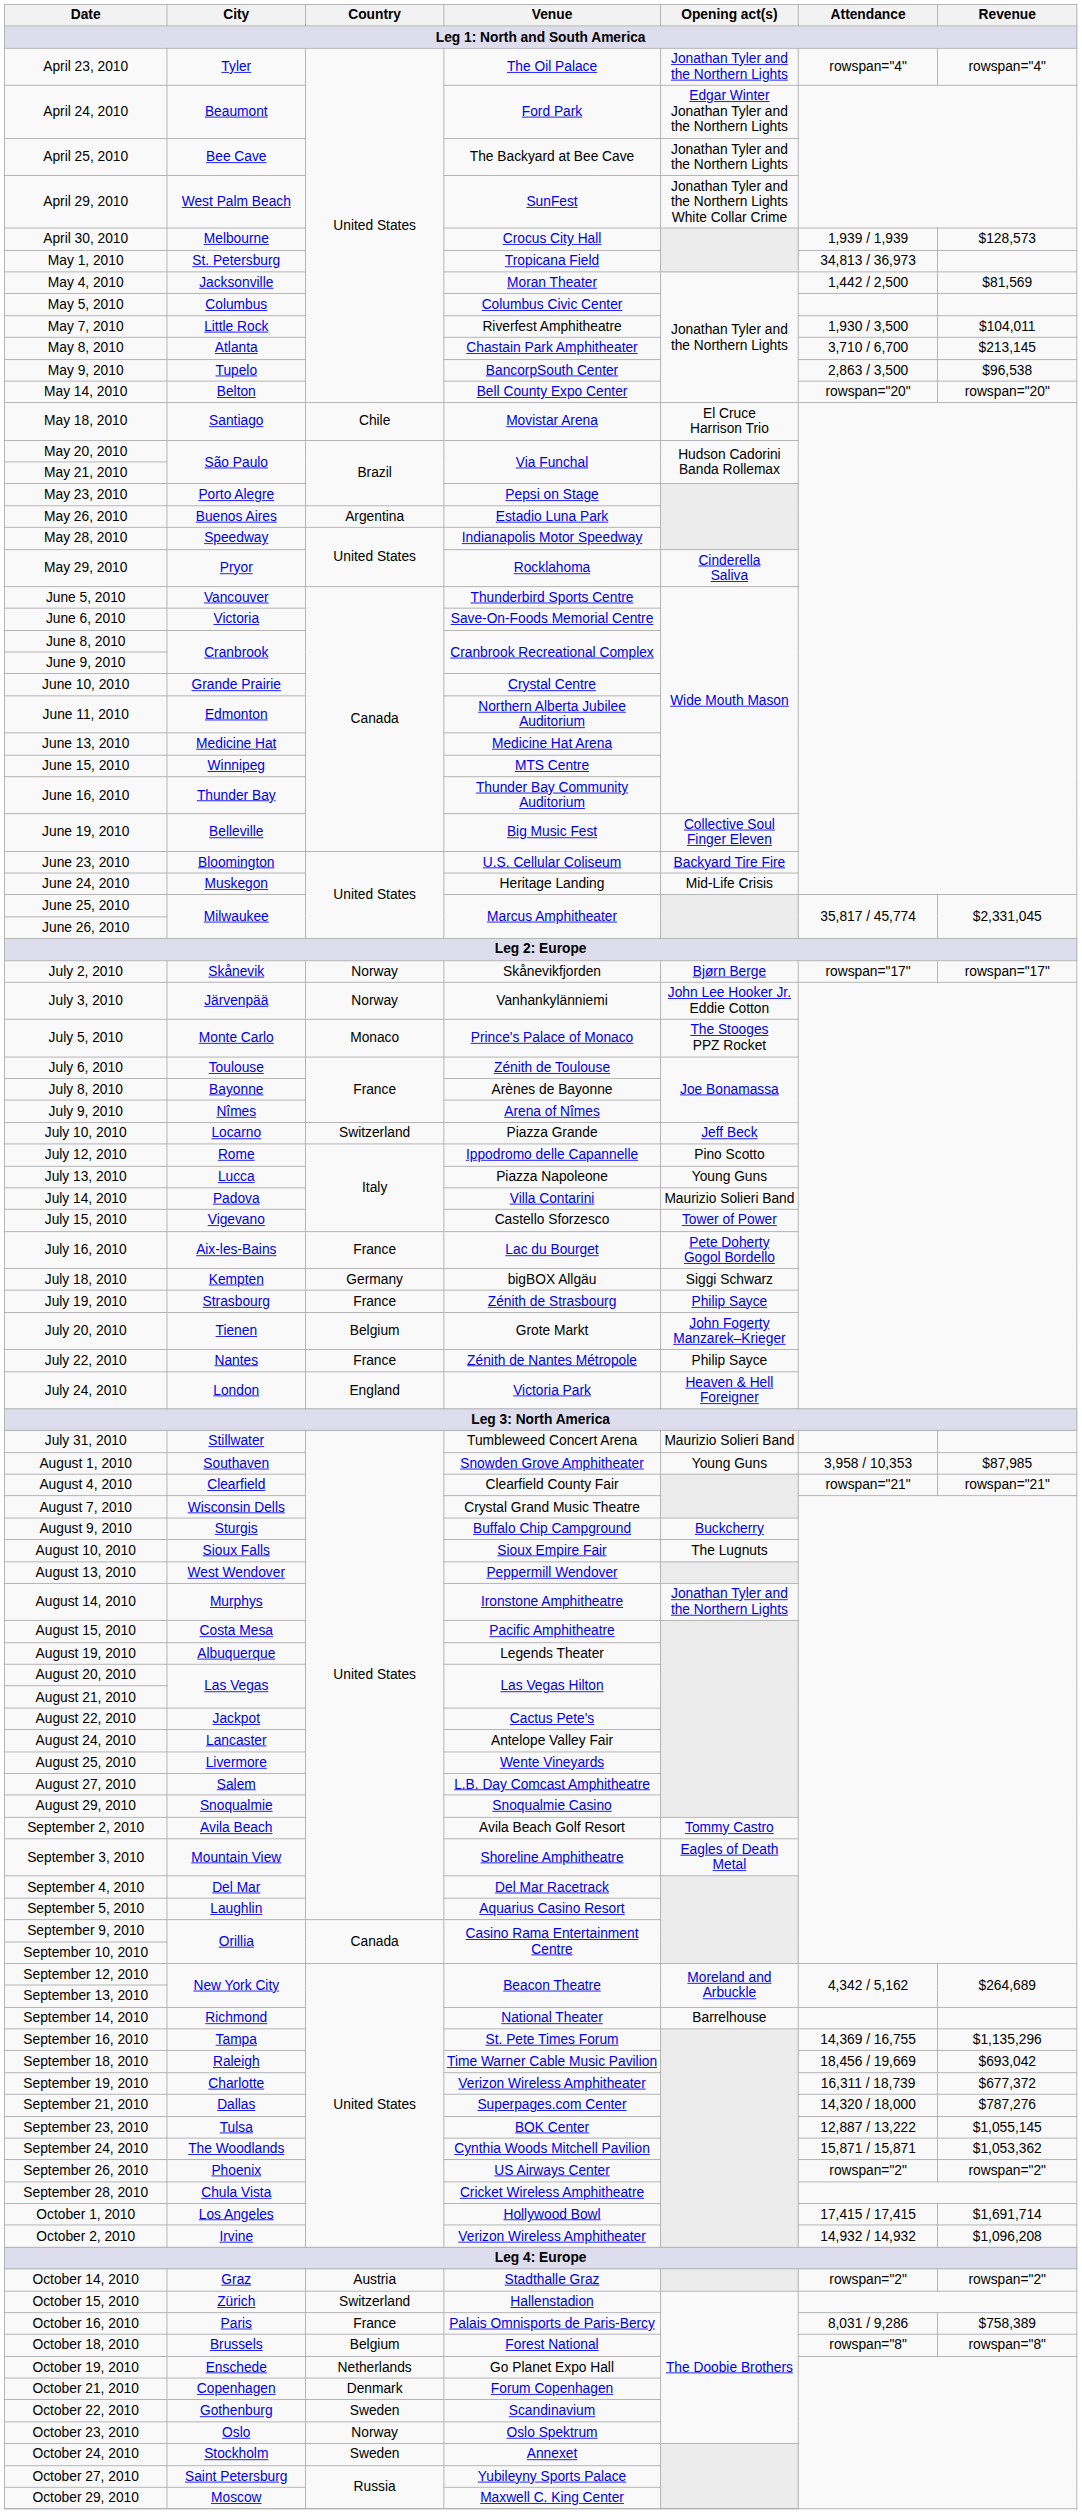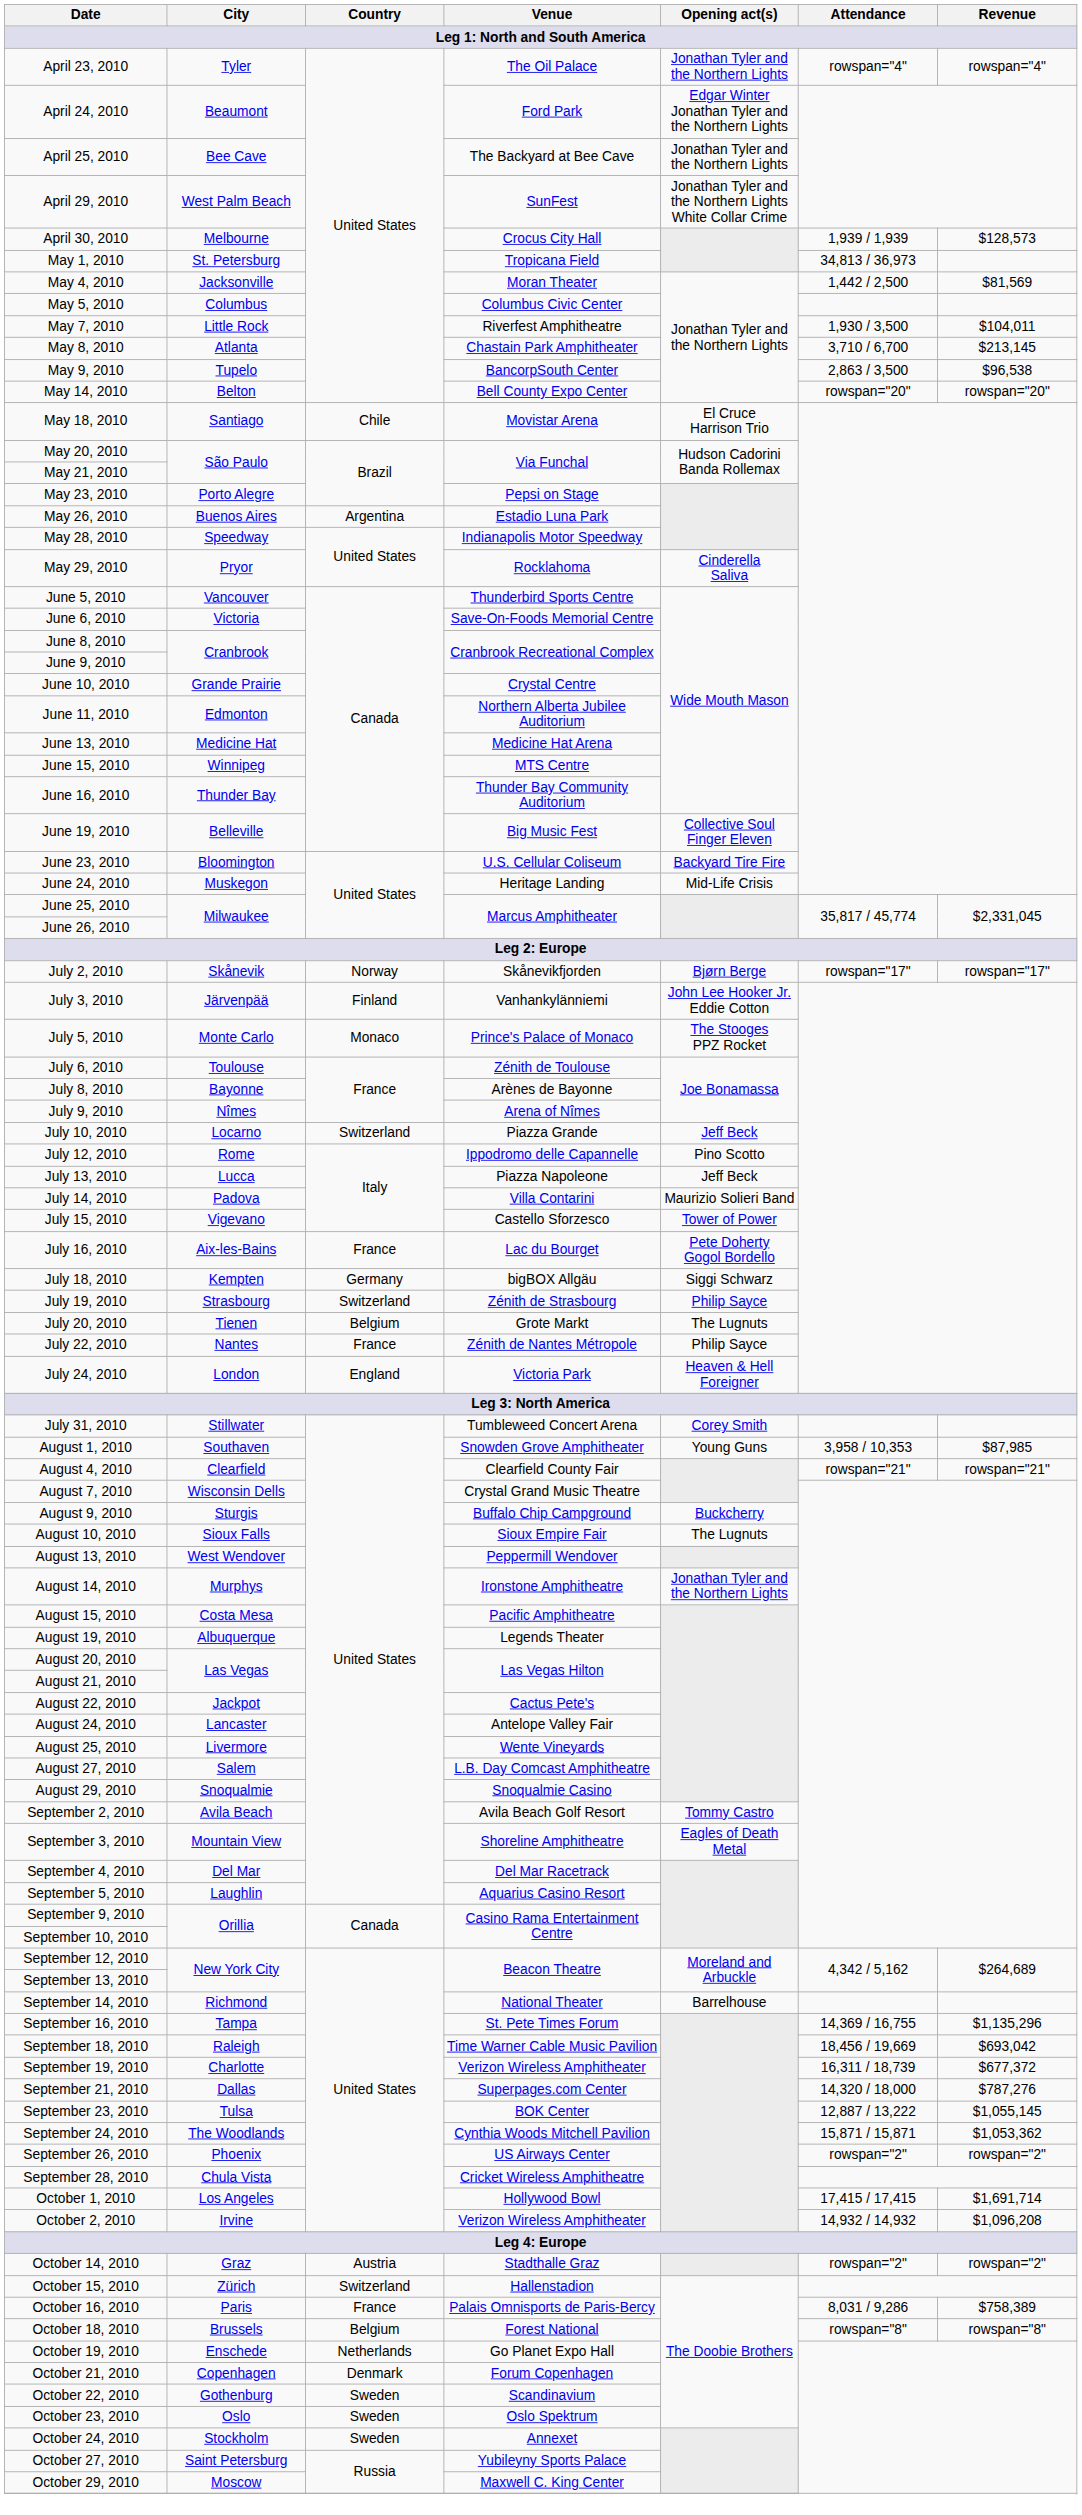(375, 1000) Norway -> (375, 1000) Finland
(729, 1176) Young Guns -> (729, 1176) Jeff Beck
(375, 1301) France -> (375, 1301) Switzerland
(729, 1330) John Fogerty Manzarek–Krieger -> (729, 1323) The Lugnuts
(729, 1441) Maurizio Solieri Band -> (729, 1426) Corey Smith
(375, 2432) Norway -> (375, 2417) Sweden
